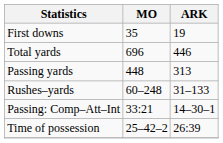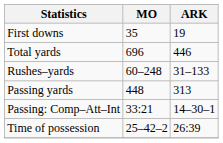rows swapped: (40, 90) <-> (40, 71)
